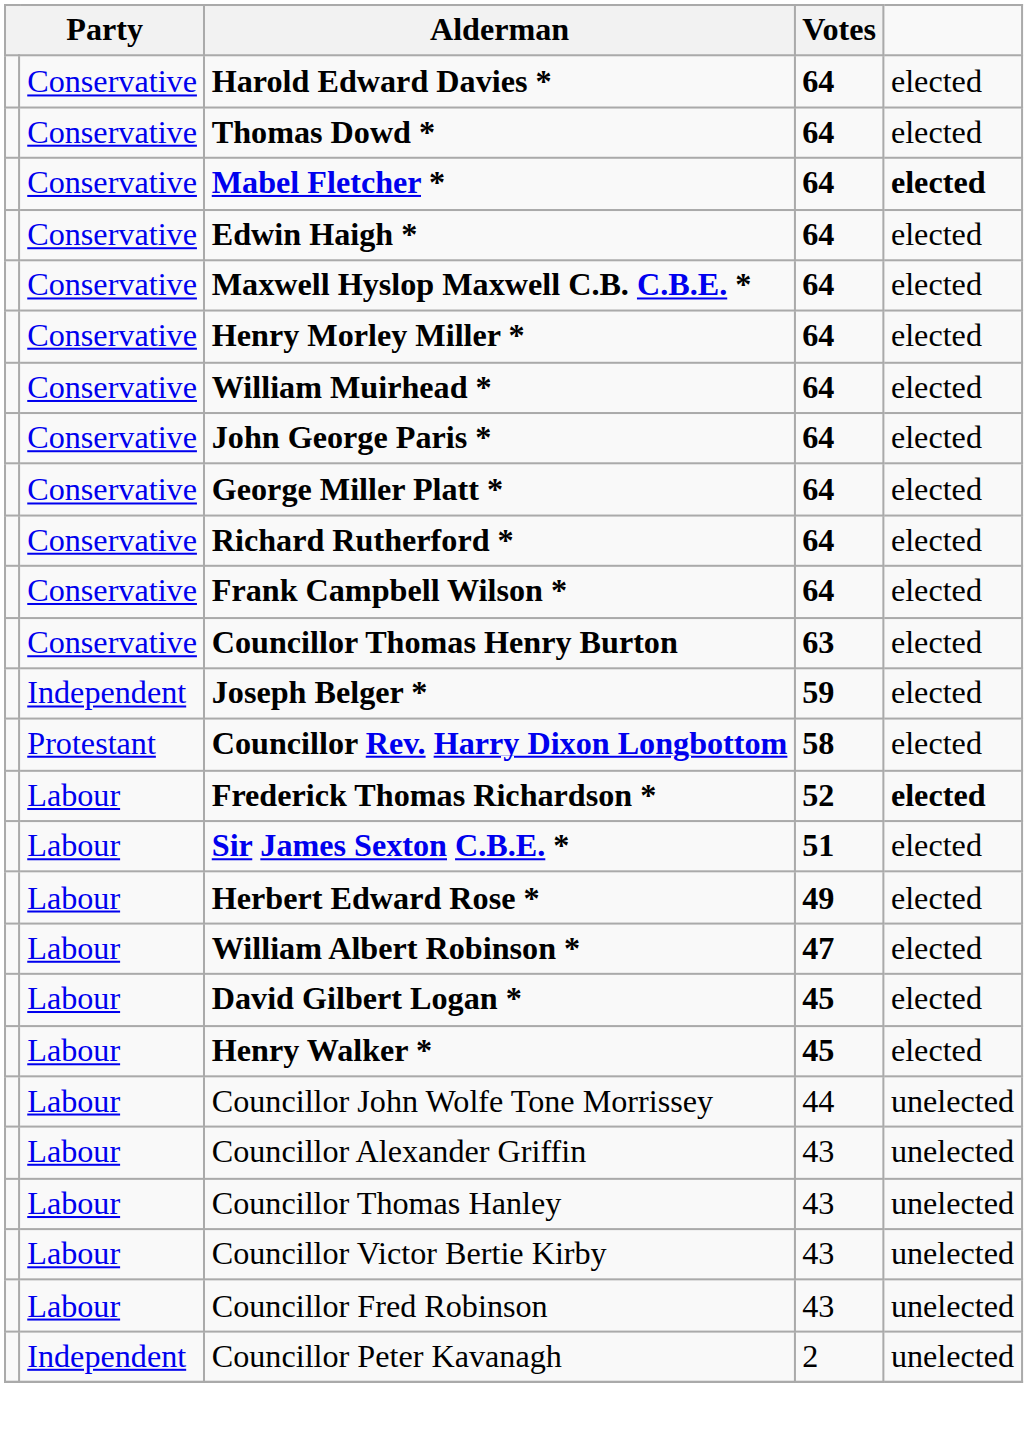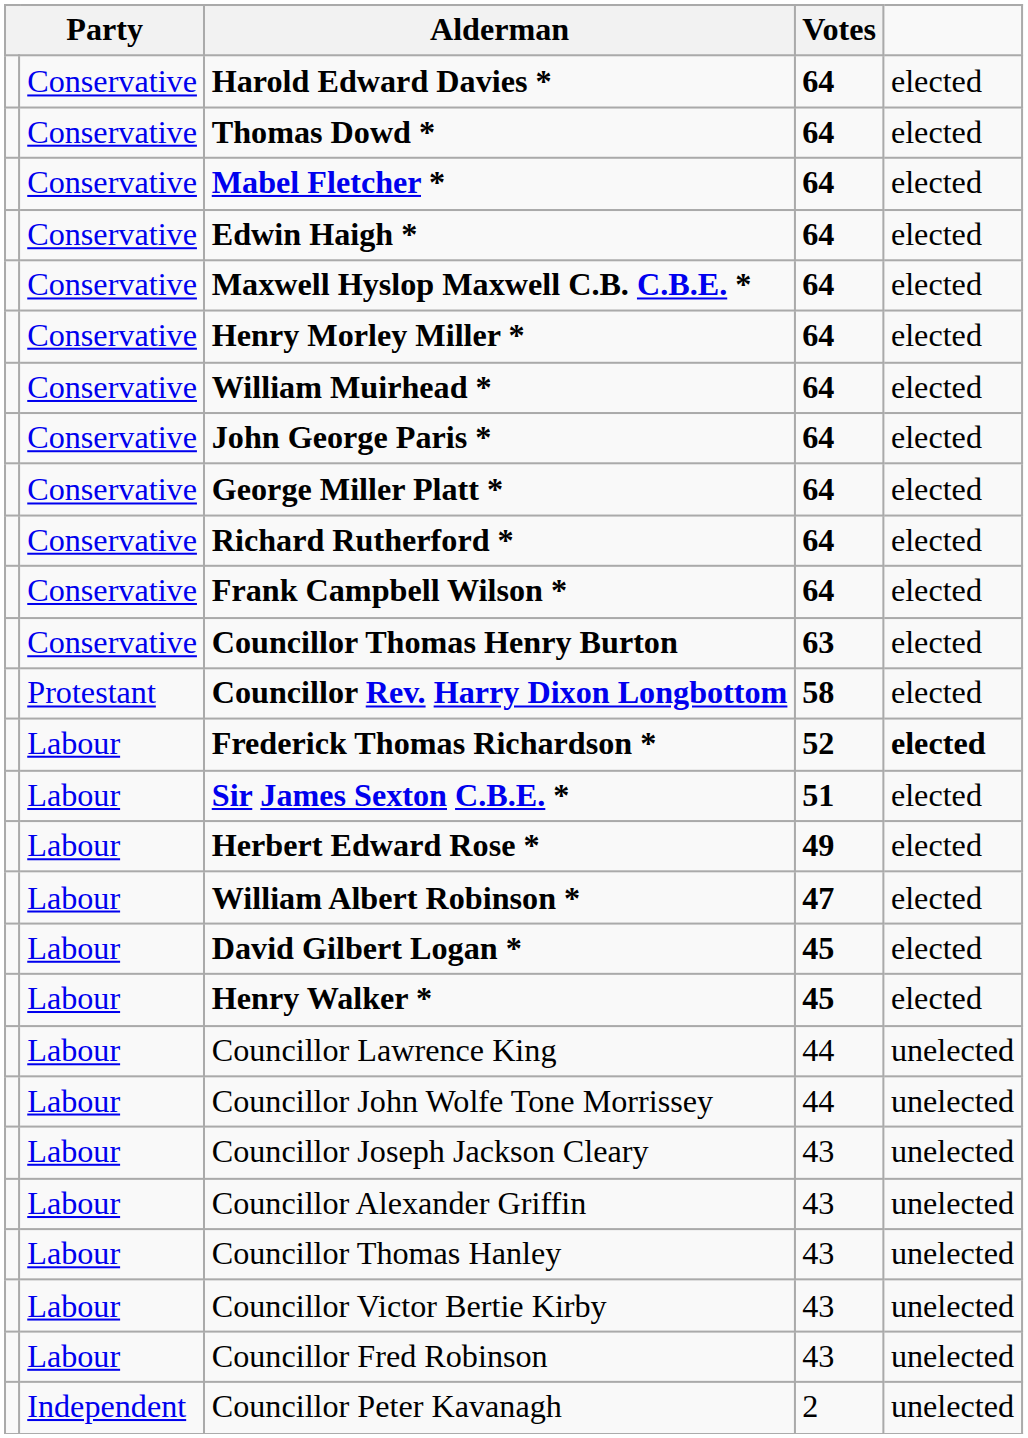(938, 183) bold -> (936, 183) normal
- row: (320, 693)
+ row: (384, 1050)
+ row: (430, 1152)
